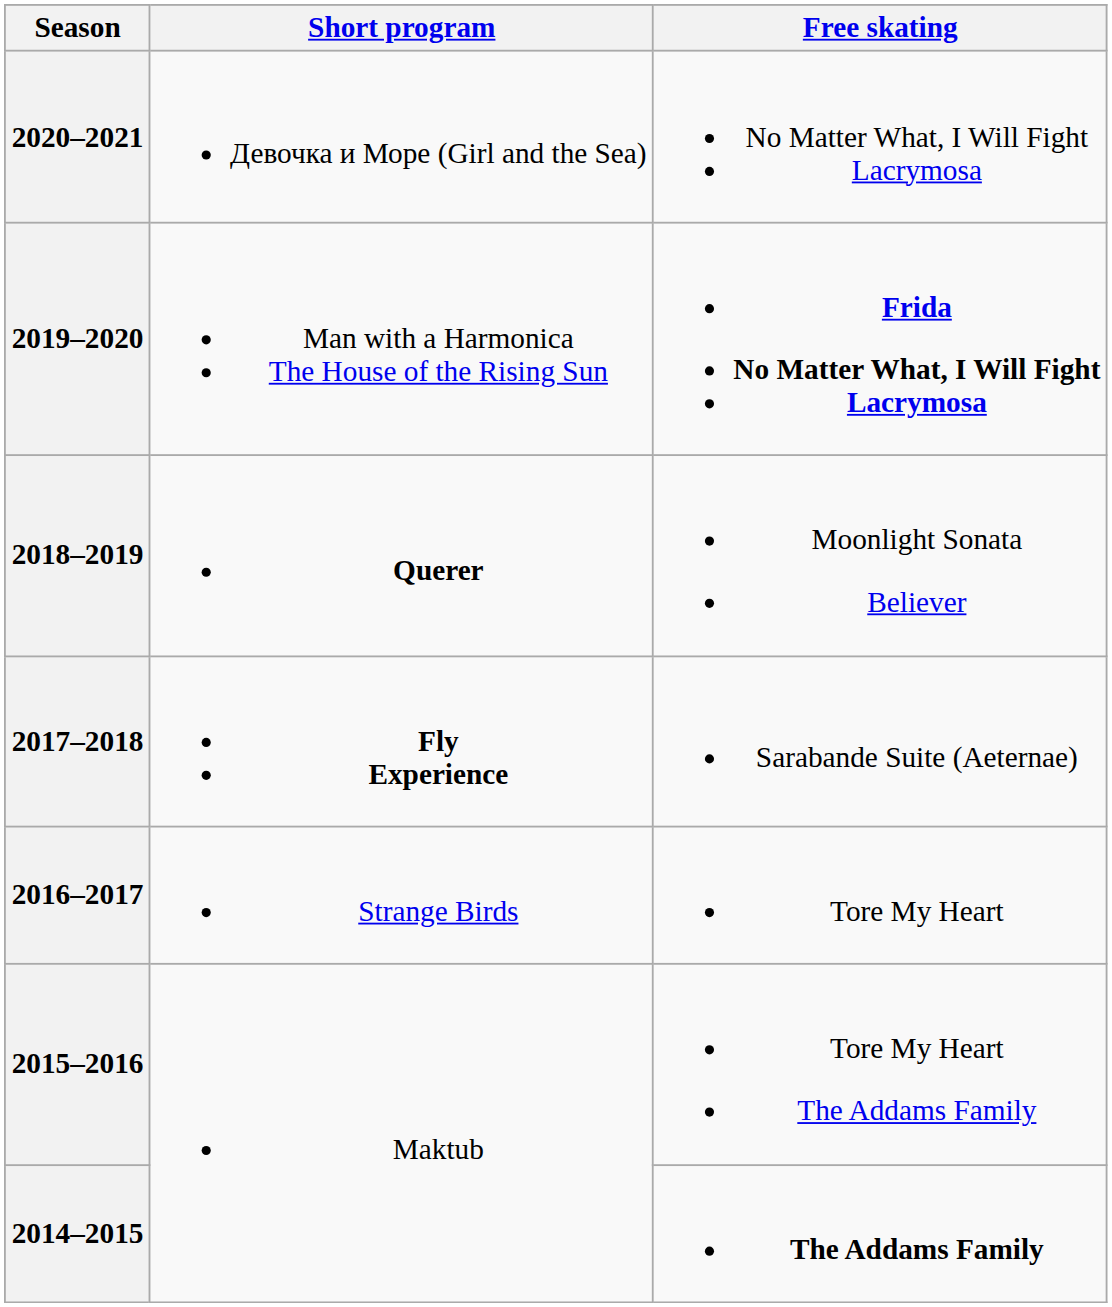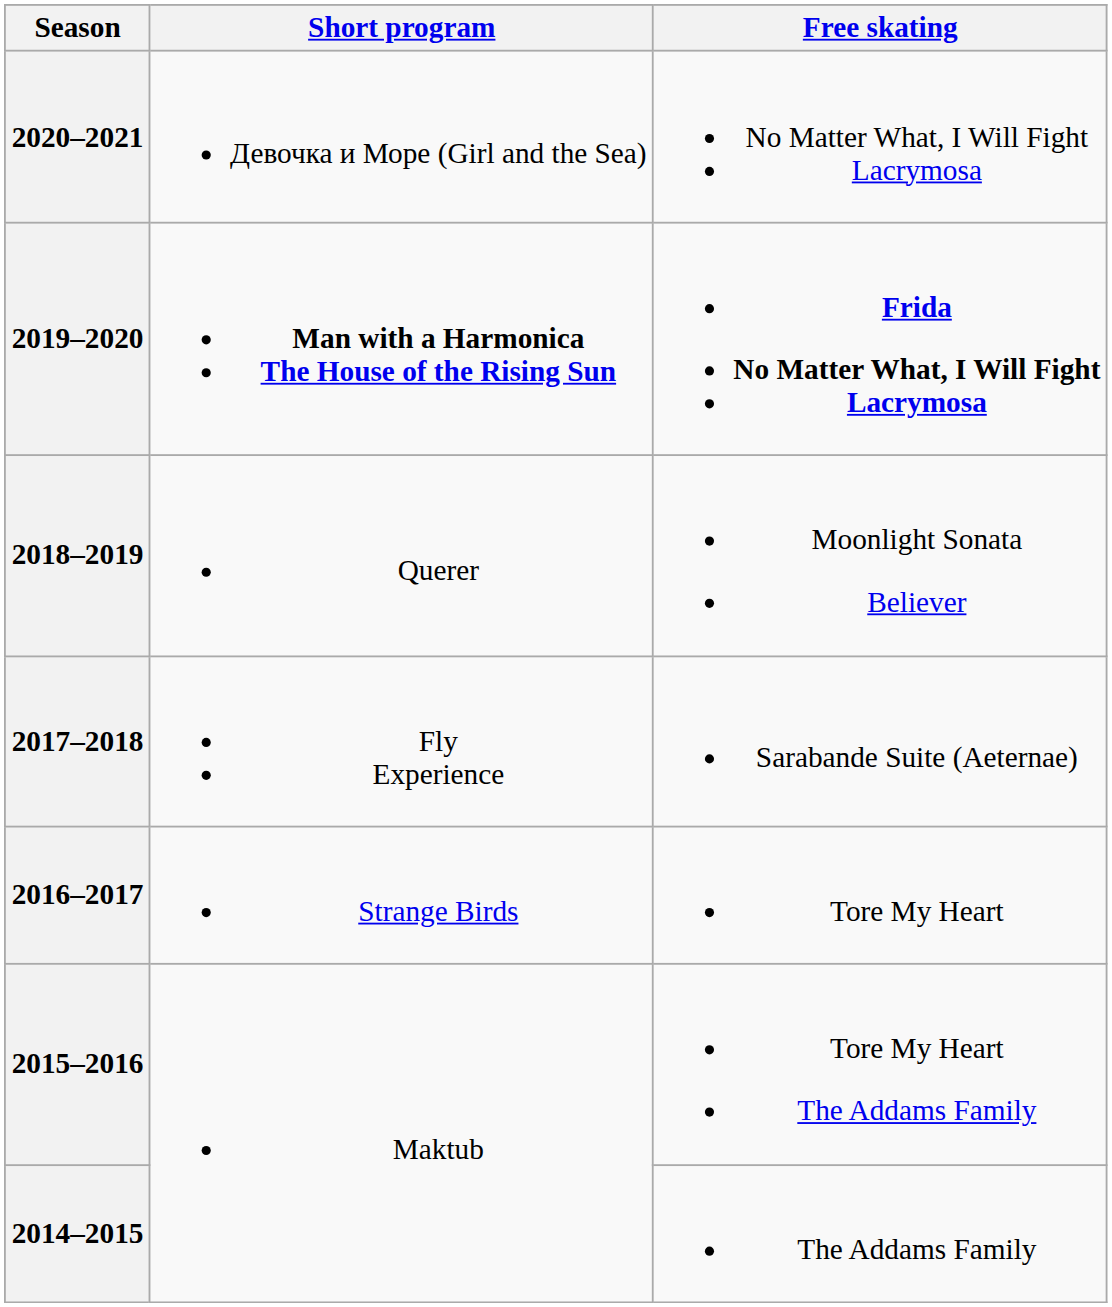(402, 355) normal -> (402, 355) bold
(402, 572) bold -> (402, 572) normal
(402, 757) bold -> (402, 757) normal
(880, 1250) bold -> (880, 1250) normal
